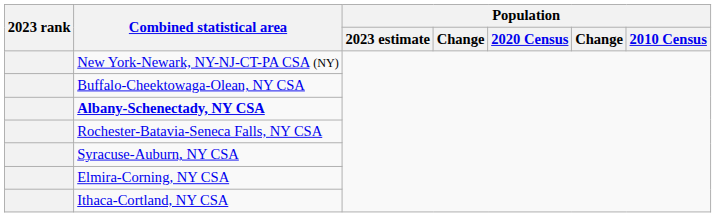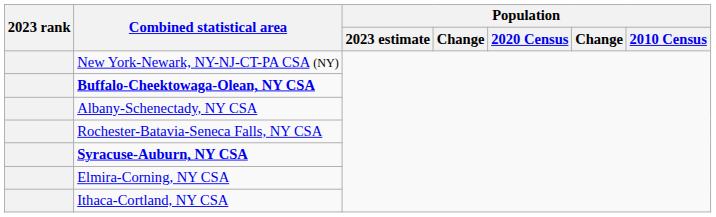(191, 85) normal -> (196, 85) bold
(171, 108) bold -> (167, 108) normal
(158, 154) normal -> (163, 154) bold
